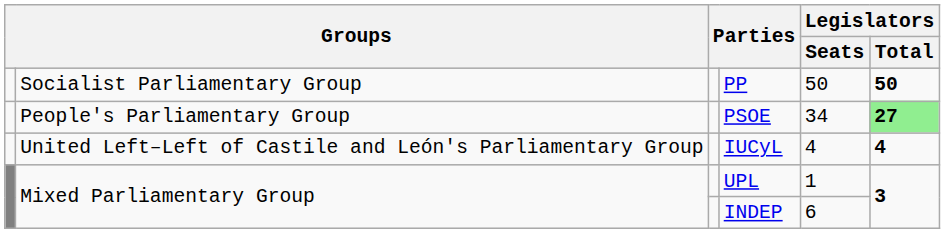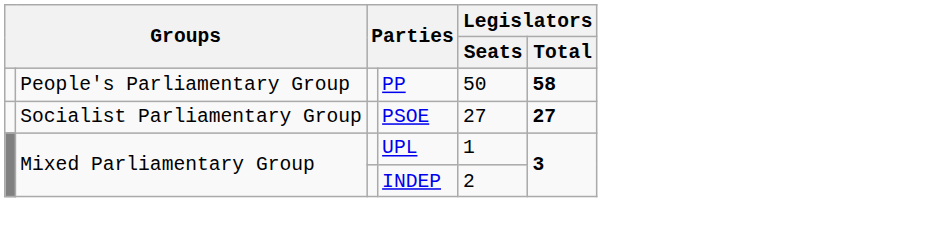(191, 85) Socialist Parliamentary Group -> (185, 85) People's Parliamentary Group
(886, 85) 50 -> (544, 85) 58
(185, 117) People's Parliamentary Group -> (191, 117) Socialist Parliamentary Group
(816, 117) 34 -> (475, 117) 27
(886, 117) lightgreen background -> (544, 117) no background
- row: (753, 149)
(811, 213) 6 -> (469, 181) 2
